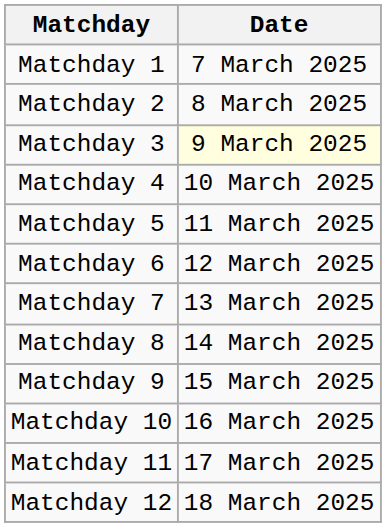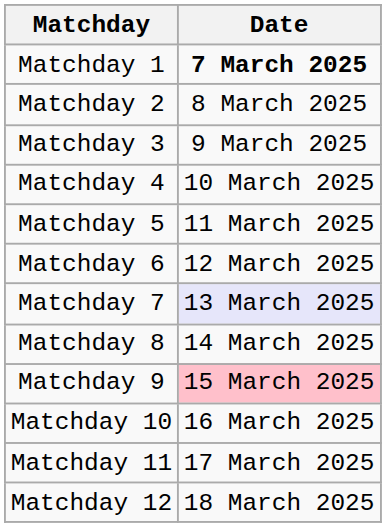(279, 65) normal -> (279, 65) bold
(279, 144) lightyellow background -> (279, 144) no background
(279, 304) no background -> (279, 304) lavender background
(279, 383) no background -> (279, 383) pink background
